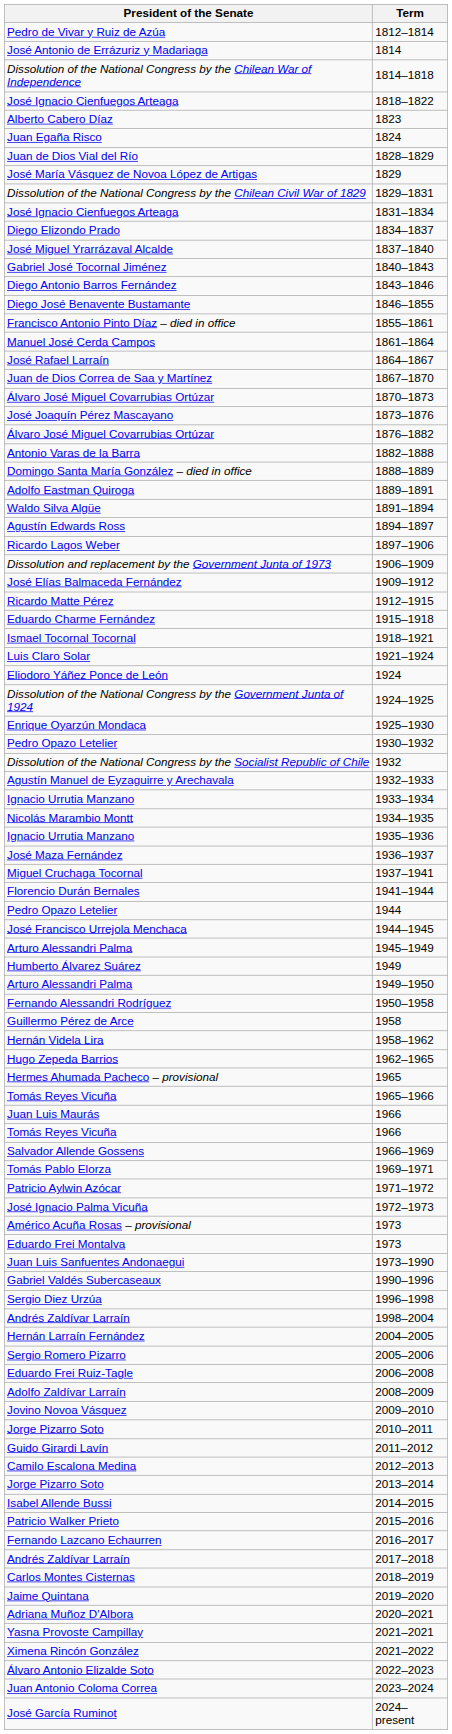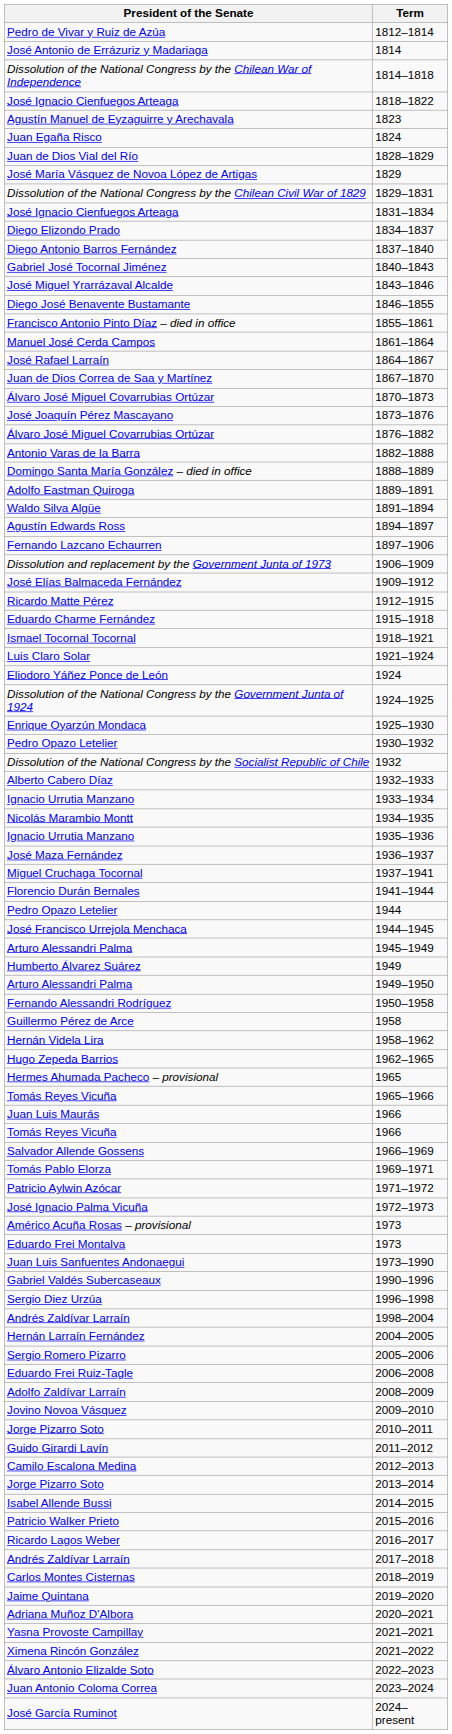(60, 119) Alberto Cabero Díaz -> (120, 119) Agustín Manuel de Eyzaguirre y Arechavala
(90, 249) José Miguel Yrarrázaval Alcalde -> (92, 249) Diego Antonio Barros Fernández
(92, 286) Diego Antonio Barros Fernández -> (90, 286) José Miguel Yrarrázaval Alcalde
(63, 545) Ricardo Lagos Weber -> (84, 545) Fernando Lazcano Echaurren
(120, 780) Agustín Manuel de Eyzaguirre y Arechavala -> (60, 780) Alberto Cabero Díaz
(84, 1540) Fernando Lazcano Echaurren -> (63, 1540) Ricardo Lagos Weber
